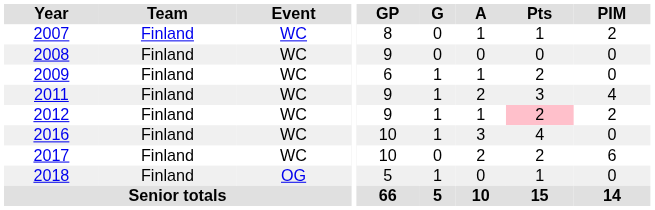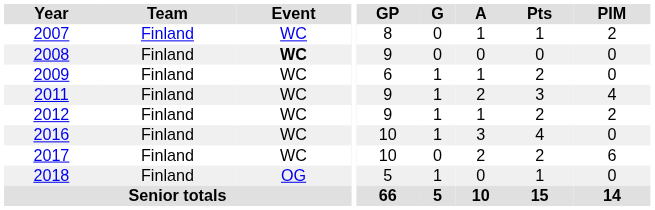(294, 54) normal -> (294, 54) bold
(540, 115) pink background -> (540, 115) no background
